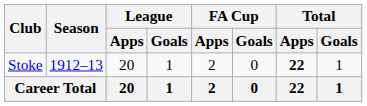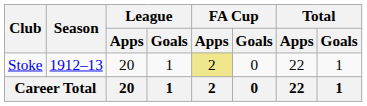(212, 64) no background -> (212, 64) khaki background
(297, 64) bold -> (297, 64) normal
